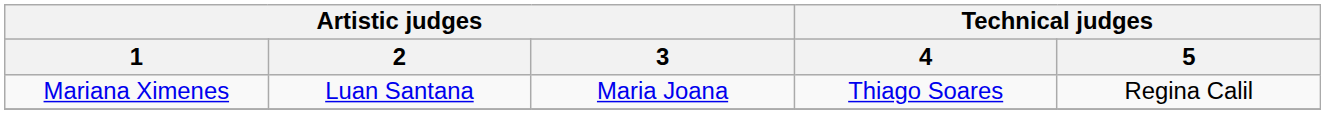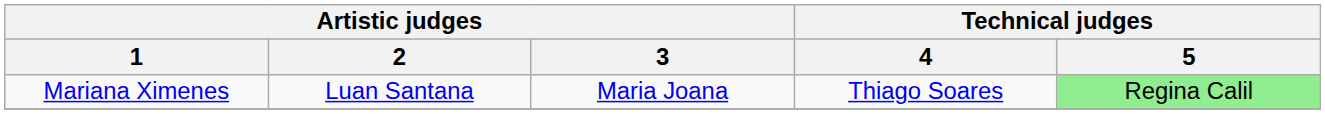(1189, 91) no background -> (1189, 91) lightgreen background
